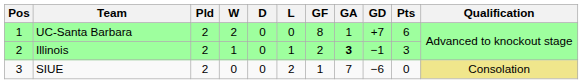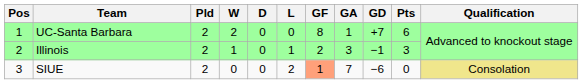(349, 50) bold -> (349, 50) normal
(320, 69) no background -> (320, 69) lightsalmon background
